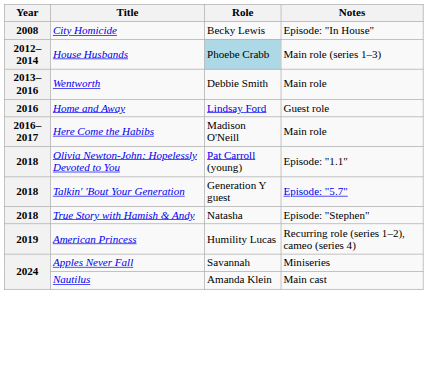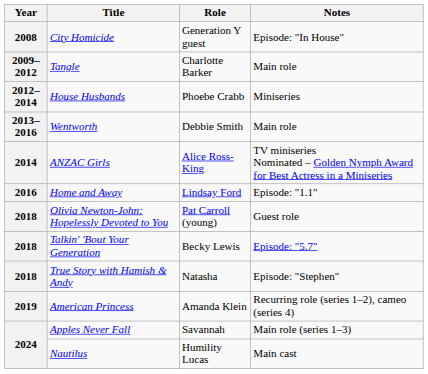(236, 30) Becky Lewis -> (212, 36) Generation Y guest
+ row: (65, 66)
(238, 54) lightblue background -> (213, 96) no background
(332, 54) Main role (series 1–3) -> (277, 96) Miniseries
+ row: (80, 162)
(306, 108) Guest role -> (285, 192) Episode: "1.1"
- row: (103, 131)
(316, 161) Episode: "1.1" -> (276, 216) Guest role
(237, 191) Generation Y guest -> (211, 246) Becky Lewis
(242, 239) Humility Lucas -> (214, 306) Amanda Klein
(307, 262) Miniseries -> (302, 330) Main role (series 1–3)
(239, 280) Amanda Klein -> (202, 353) Humility Lucas
